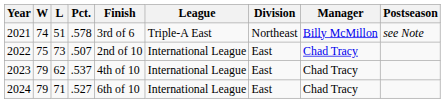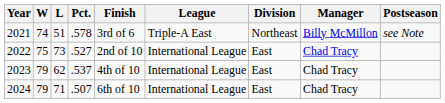(81, 51) .507 -> (81, 51) .527
(81, 88) .527 -> (81, 88) .507
